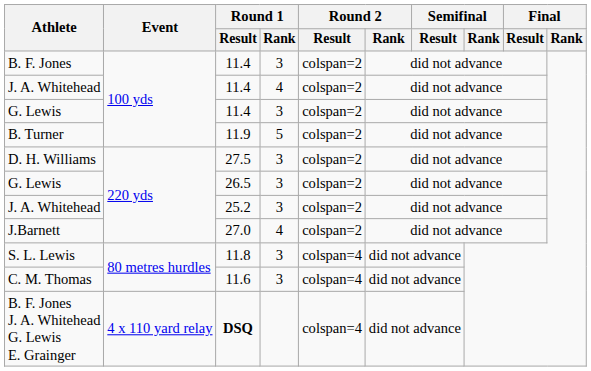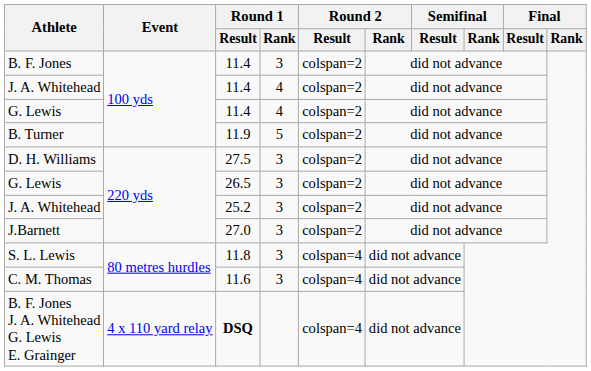(279, 111) 3 -> (279, 111) 4
(279, 231) 4 -> (279, 231) 3
